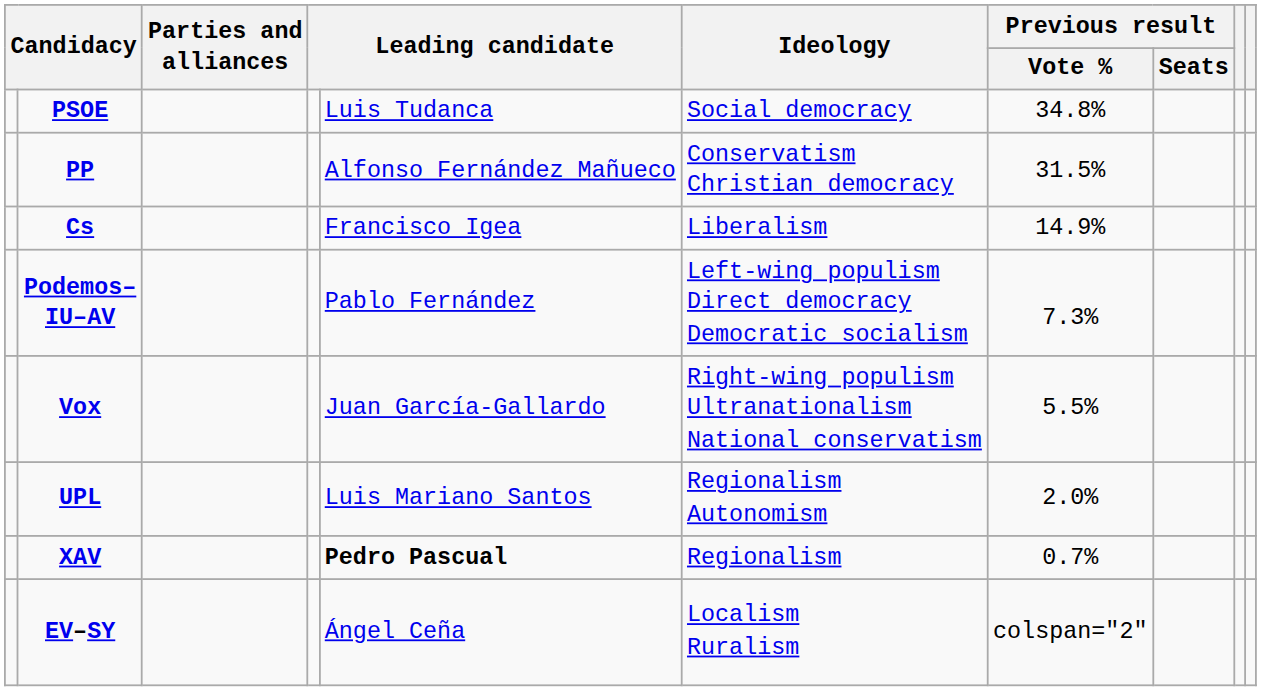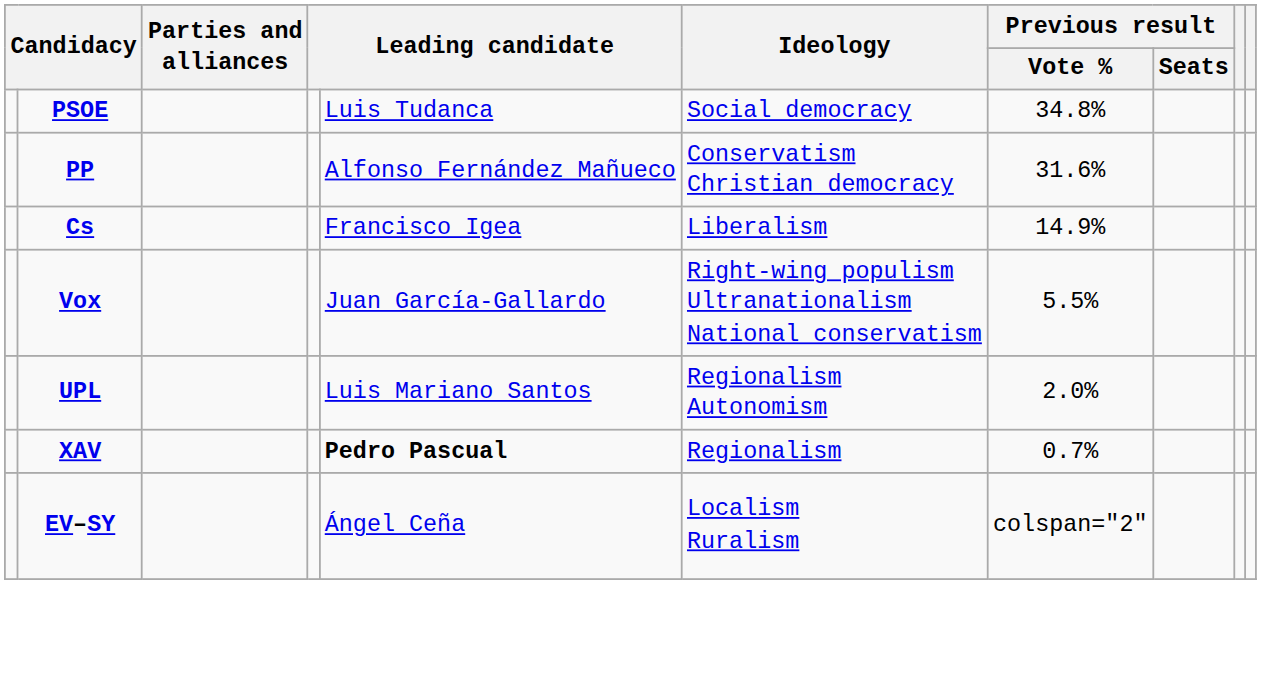(1070, 170) 31.5% -> (1070, 170) 31.6%
- row: (80, 303)
